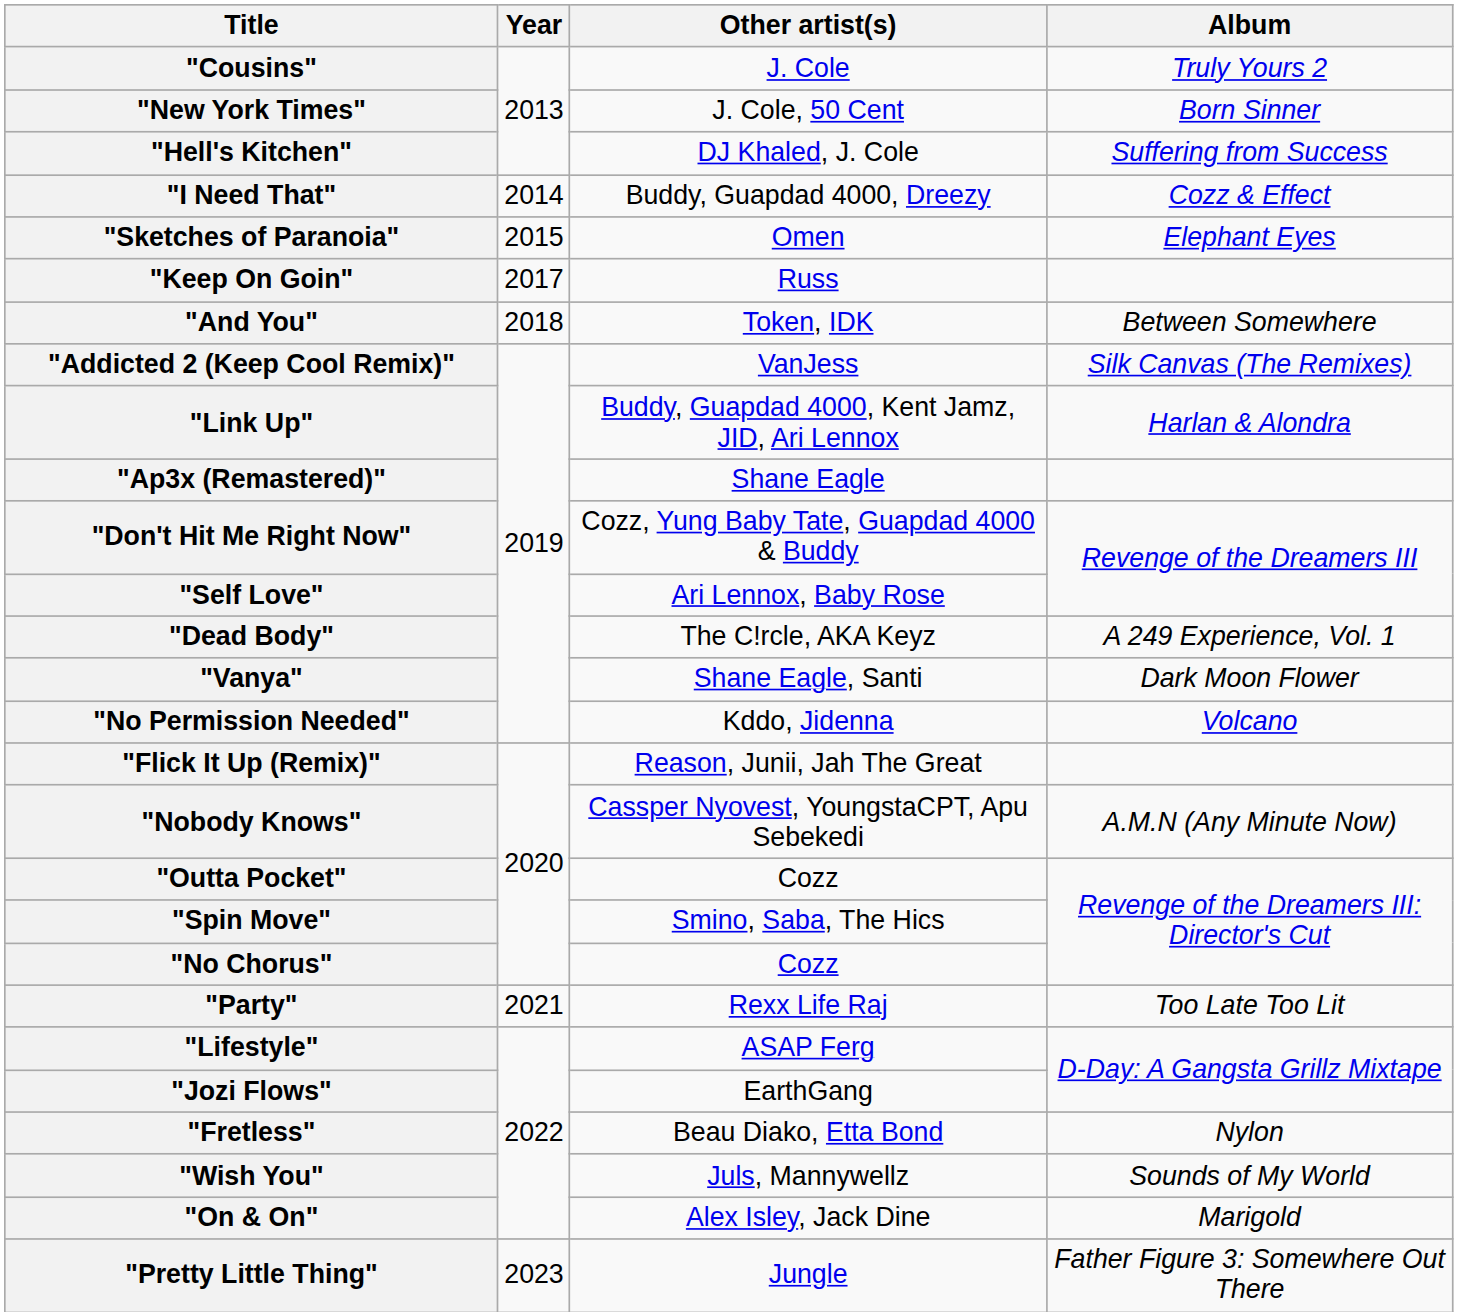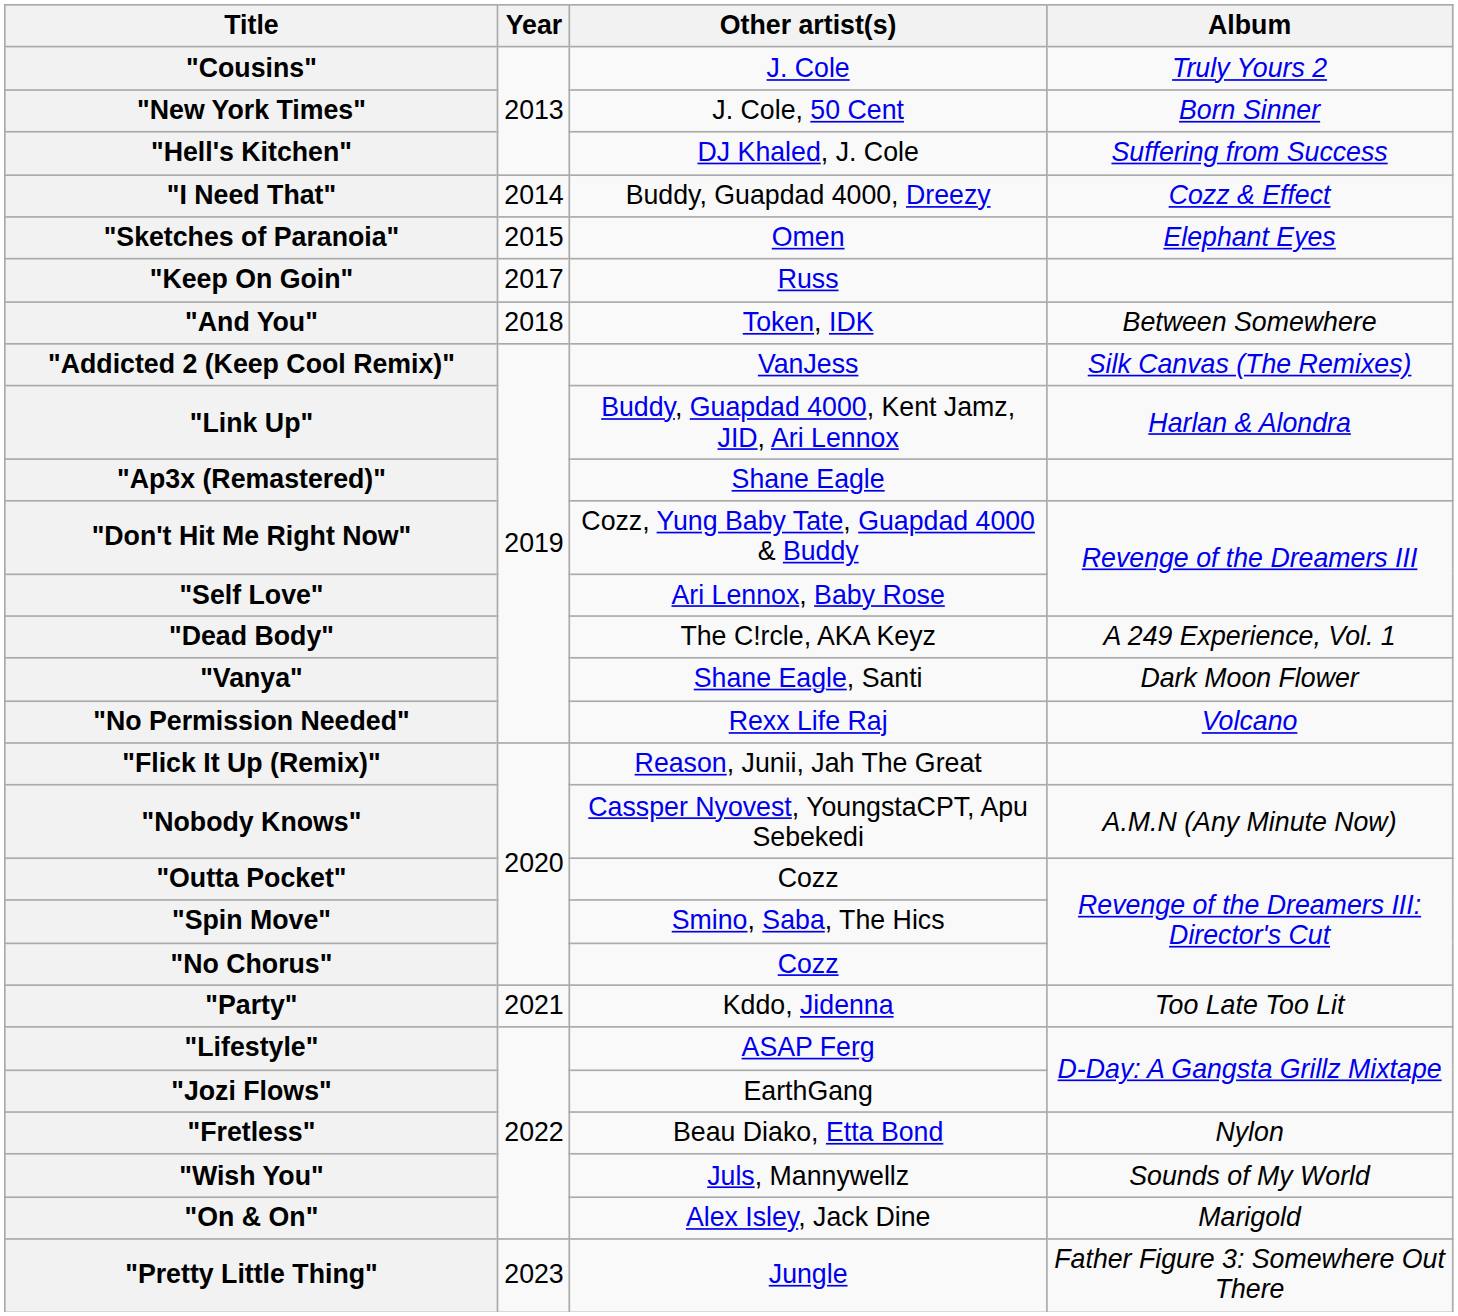(808, 721) Kddo, Jidenna -> (808, 721) Rexx Life Raj
(808, 1005) Rexx Life Raj -> (808, 1005) Kddo, Jidenna
